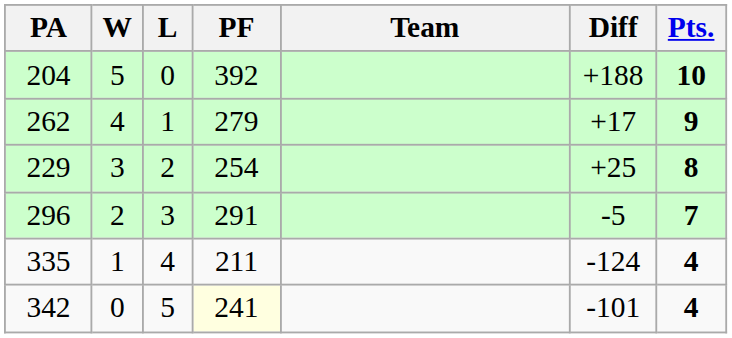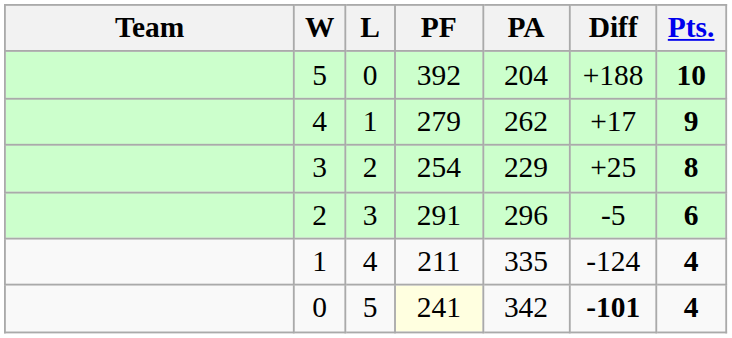columns swapped: (425, 27) <-> (48, 27)
(691, 214) 7 -> (691, 214) 6
(613, 307) normal -> (613, 307) bold
